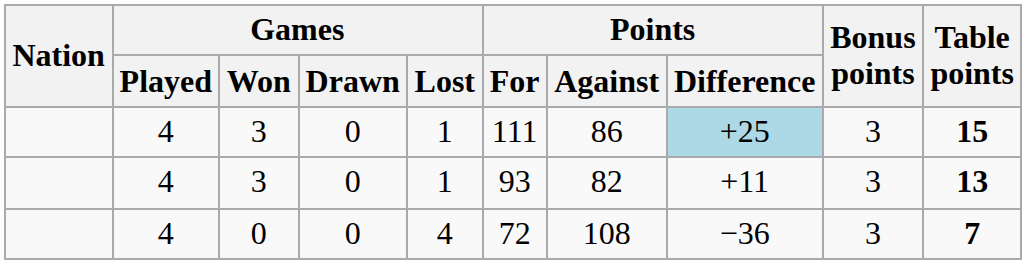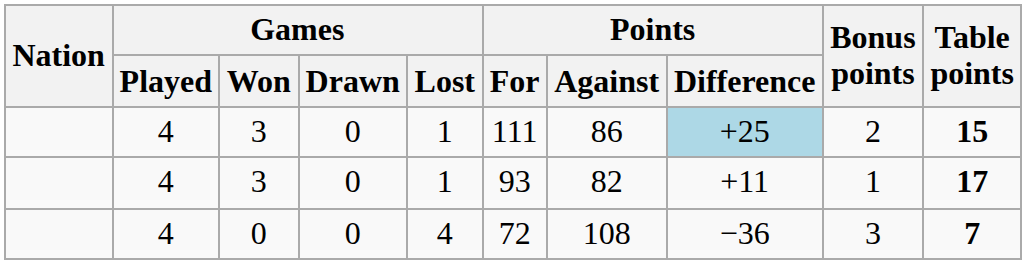(873, 131) 3 -> (873, 131) 2
(873, 182) 3 -> (873, 182) 1
(972, 182) 13 -> (972, 182) 17
